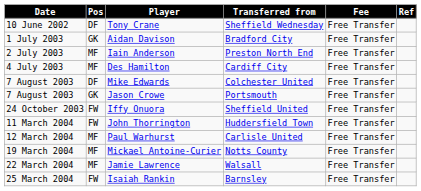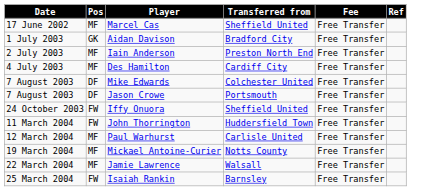- row: (133, 25)
+ row: (133, 25)
(93, 95) GK -> (93, 95) DF
